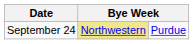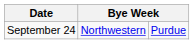(113, 31) khaki background -> (113, 31) no background
